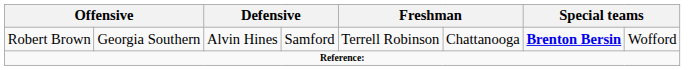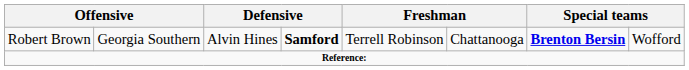(310, 39) normal -> (312, 39) bold
